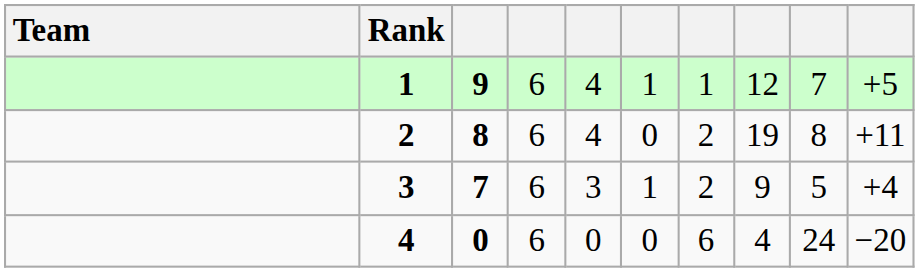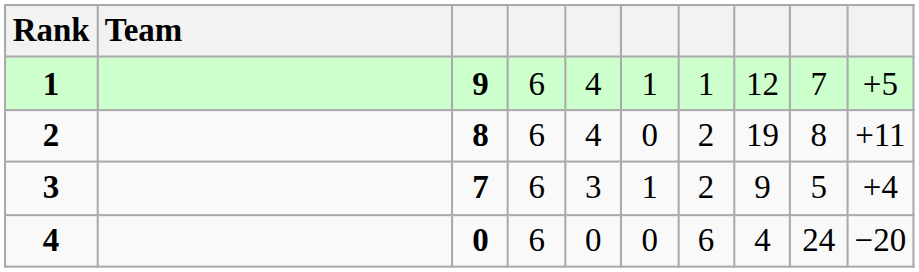columns swapped: (406, 30) <-> (51, 30)
